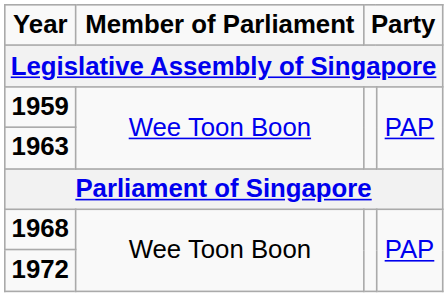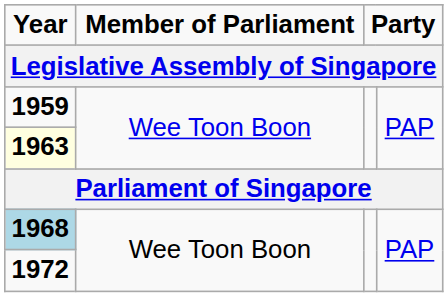(40, 147) no background -> (40, 147) lightyellow background
(40, 229) no background -> (40, 229) lightblue background
